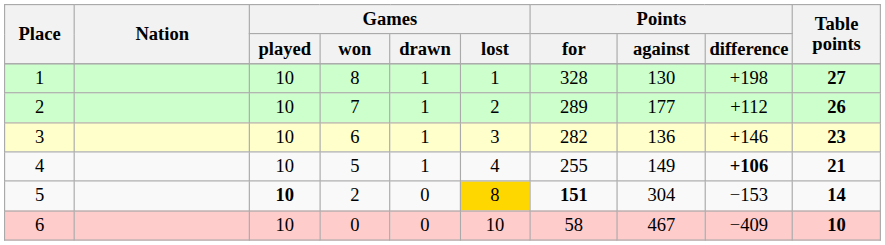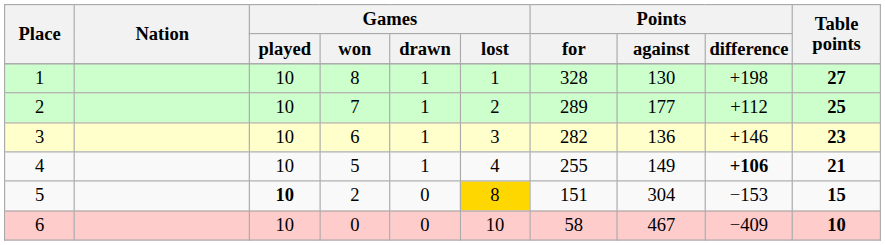(837, 107) 26 -> (837, 107) 25
(574, 195) bold -> (574, 195) normal
(837, 195) 14 -> (837, 195) 15
